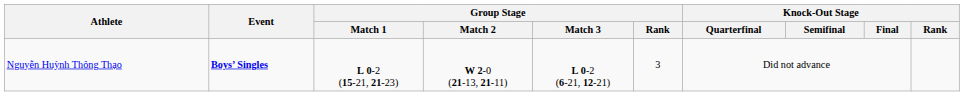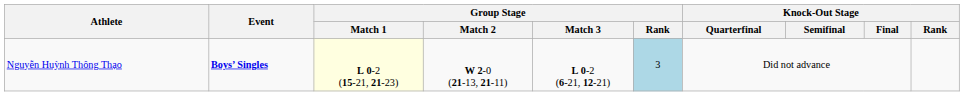(369, 77) no background -> (369, 77) lightyellow background
(658, 65) no background -> (658, 65) lightblue background
